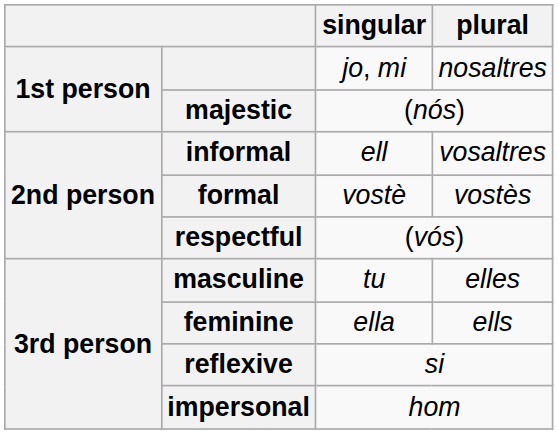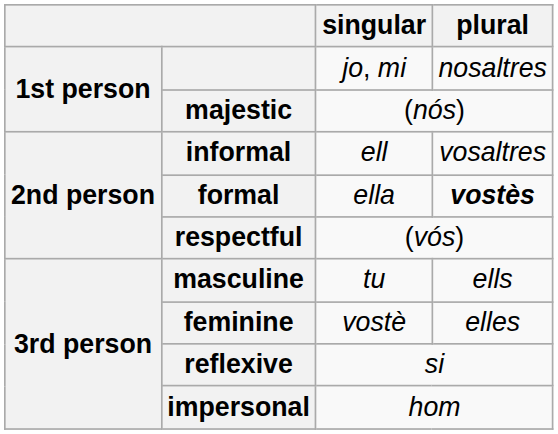(374, 195) vostè -> (374, 195) ella
(493, 195) normal -> (493, 195) bold
(493, 279) elles -> (493, 279) ells
(374, 322) ella -> (374, 322) vostè
(493, 322) ells -> (493, 322) elles
